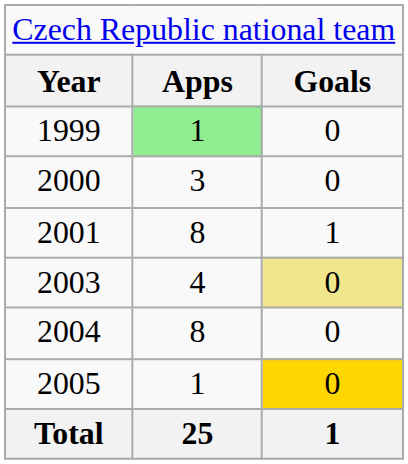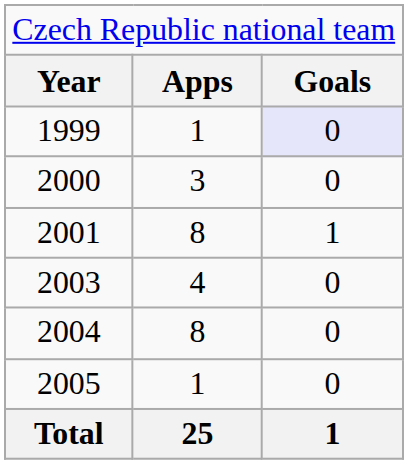(197, 130) lightgreen background -> (197, 130) no background
(332, 130) no background -> (332, 130) lavender background
(332, 282) khaki background -> (332, 282) no background
(332, 383) gold background -> (332, 383) no background
